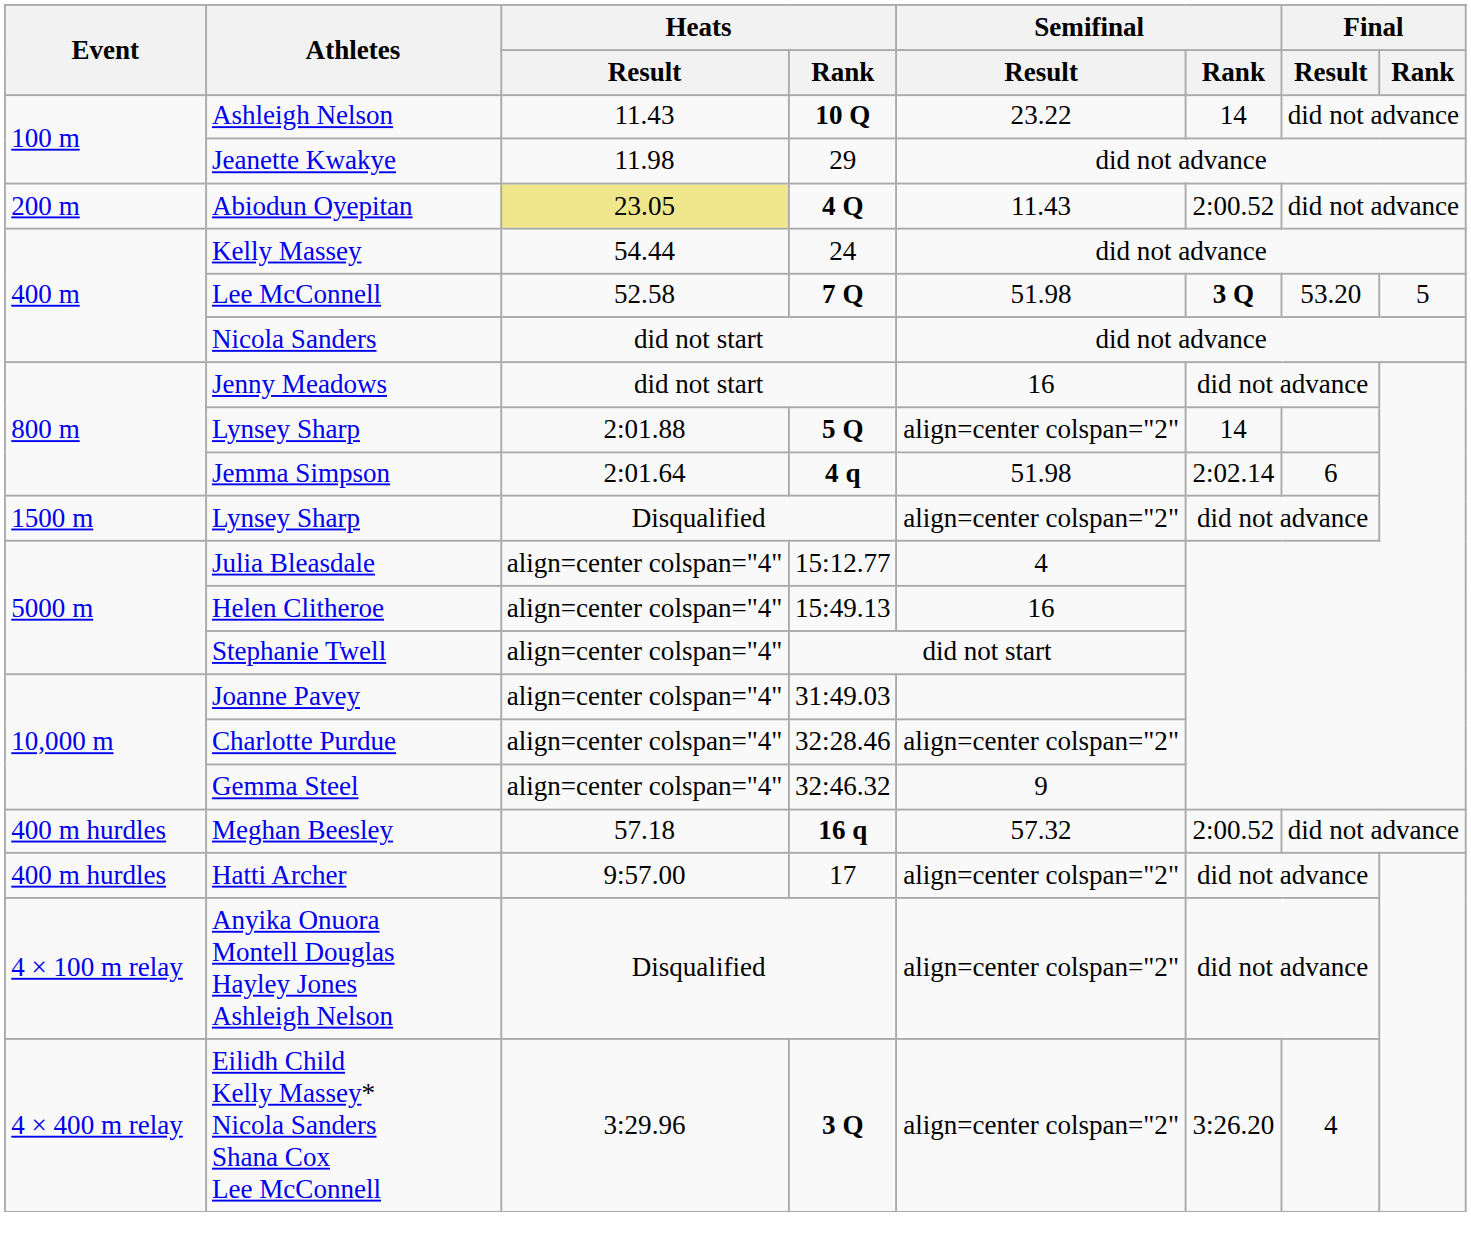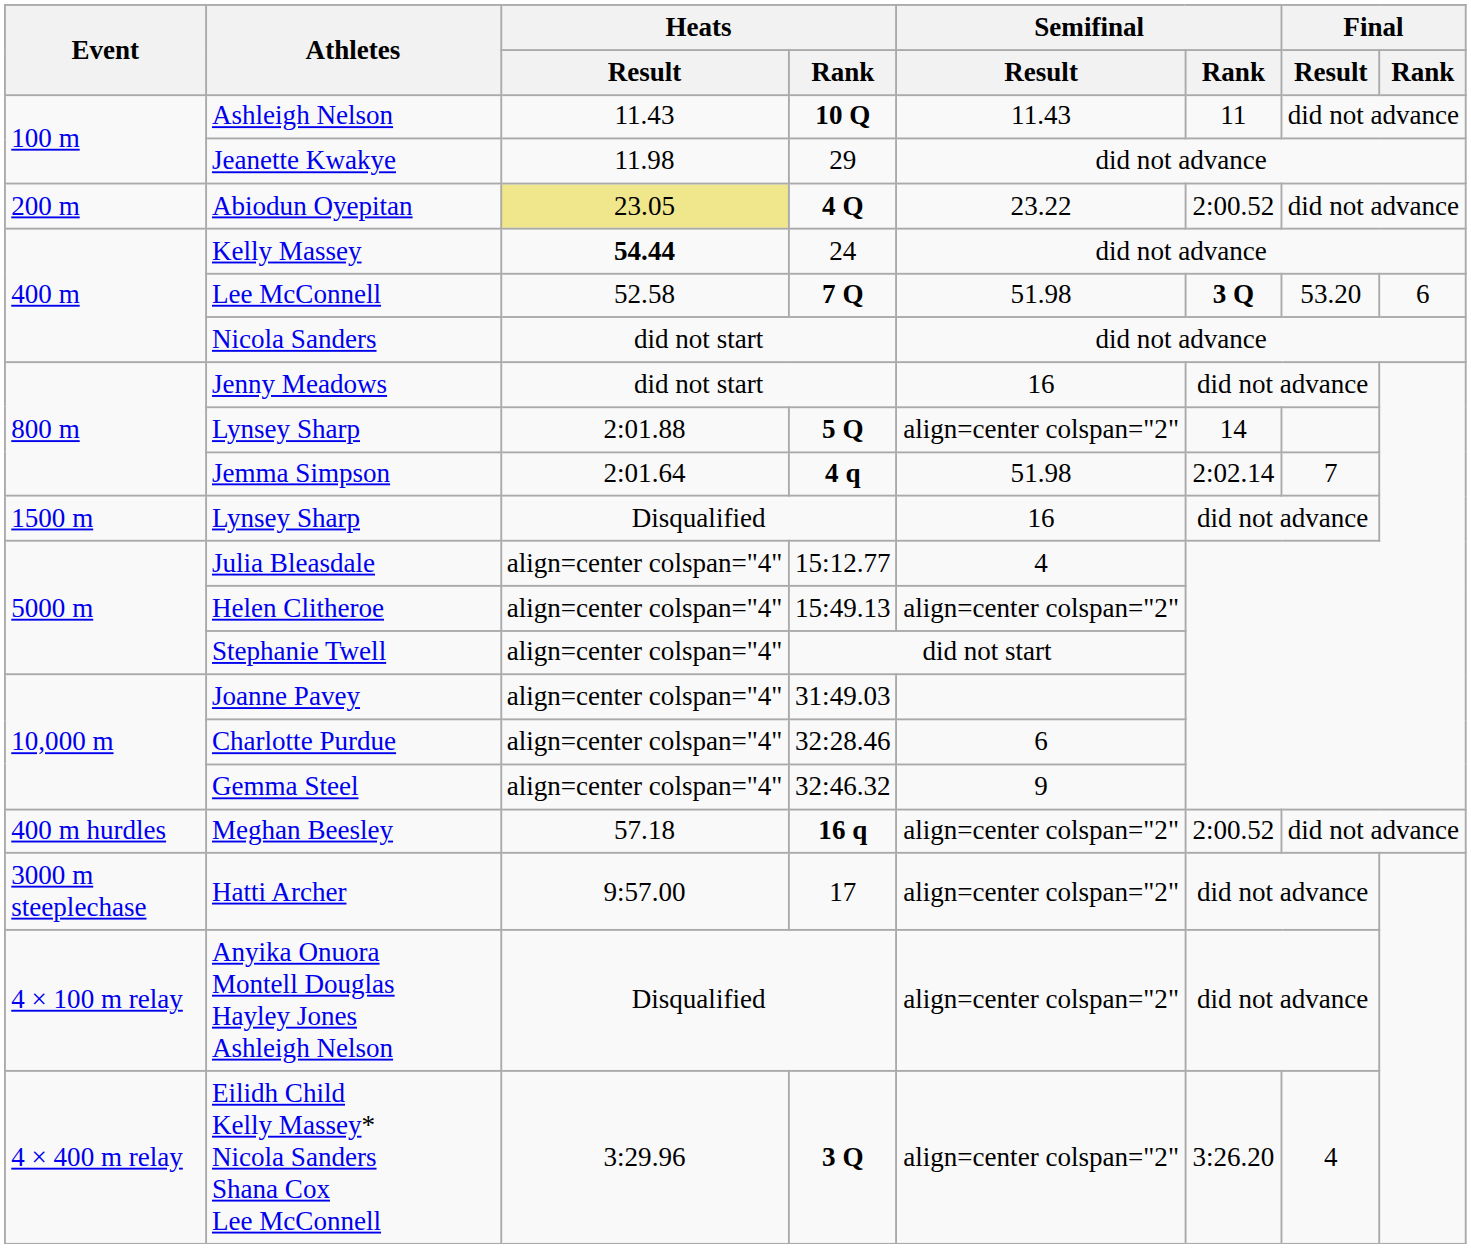(1041, 116) 23.22 -> (1041, 116) 11.43
(1233, 116) 14 -> (1233, 116) 11
(1041, 205) 11.43 -> (1041, 205) 23.22
(645, 250) normal -> (645, 250) bold
(1423, 295) 5 -> (1423, 295) 6
(1331, 473) 6 -> (1331, 473) 7
(1041, 518) align=center colspan="2" -> (1041, 518) 16
(1041, 607) 16 -> (1041, 607) align=center colspan="2"
(1041, 741) align=center colspan="2" -> (1041, 741) 6
(1041, 830) 57.32 -> (1041, 830) align=center colspan="2"
(89, 875) 400 m hurdles -> (79, 891) 3000 m steeplechase
